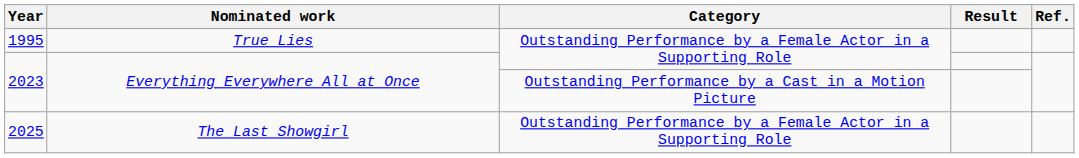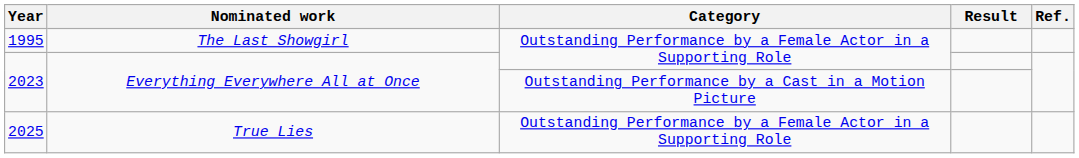(273, 41) True Lies -> (273, 41) The Last Showgirl
(273, 132) The Last Showgirl -> (273, 132) True Lies
